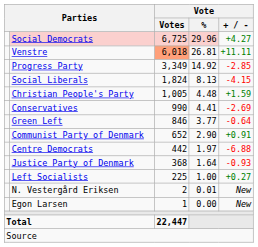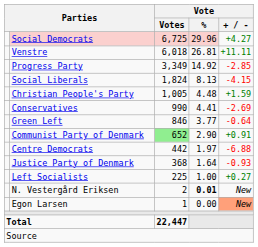(174, 53) lightsalmon background -> (174, 53) no background
(180, 135) no background -> (180, 135) lightgreen background
(206, 190) normal -> (206, 190) bold
(244, 204) no background -> (244, 204) lightsalmon background
